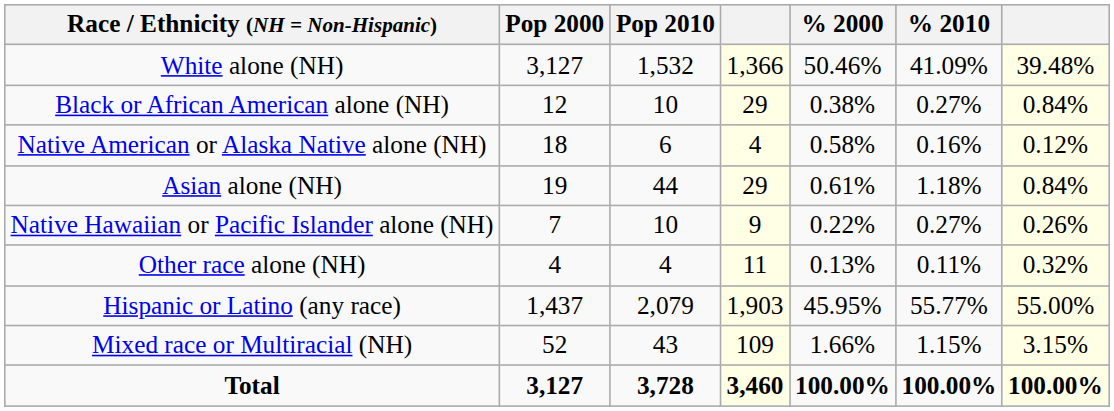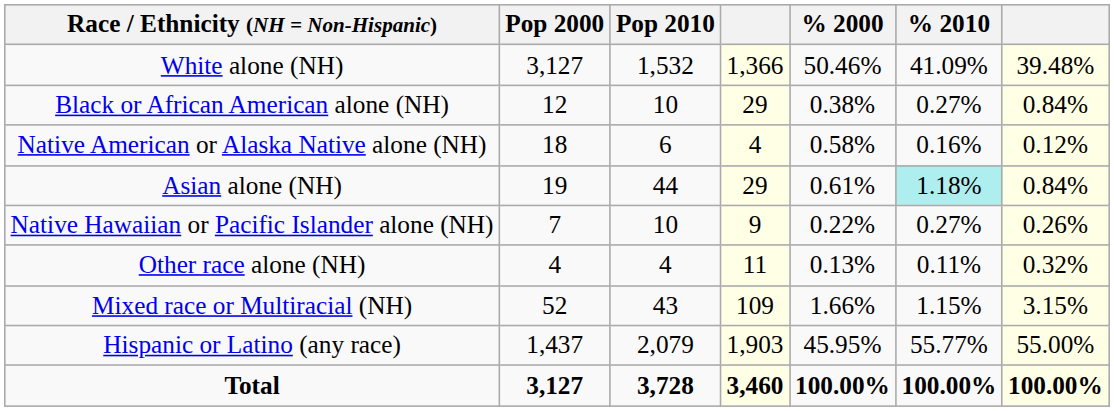(949, 184) no background -> (949, 184) paleturquoise background
rows swapped: (252, 345) <-> (252, 305)
